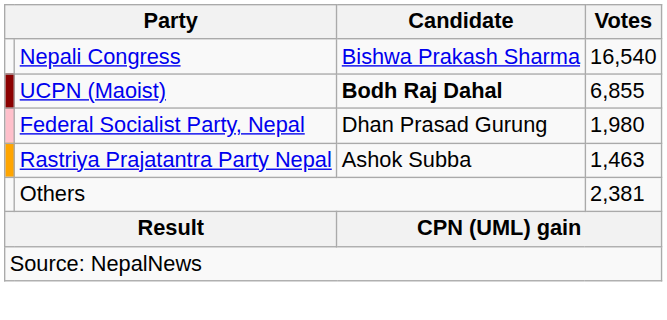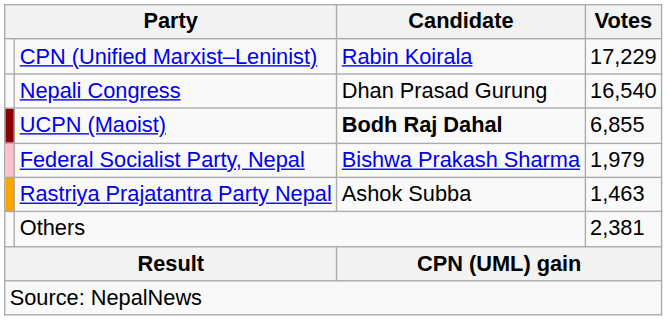+ row: (168, 56)
(461, 56) Bishwa Prakash Sharma -> (445, 90) Dhan Prasad Gurung
(445, 125) Dhan Prasad Gurung -> (461, 159) Bishwa Prakash Sharma
(617, 125) 1,980 -> (617, 159) 1,979
